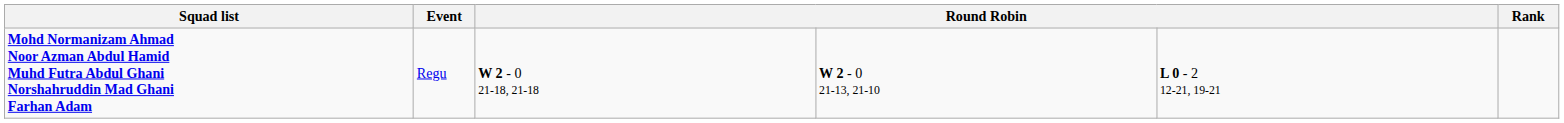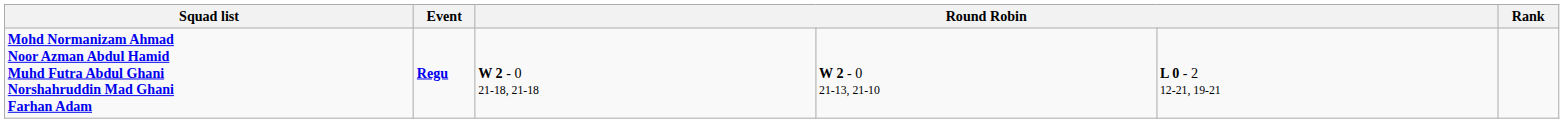(432, 73) normal -> (433, 73) bold
